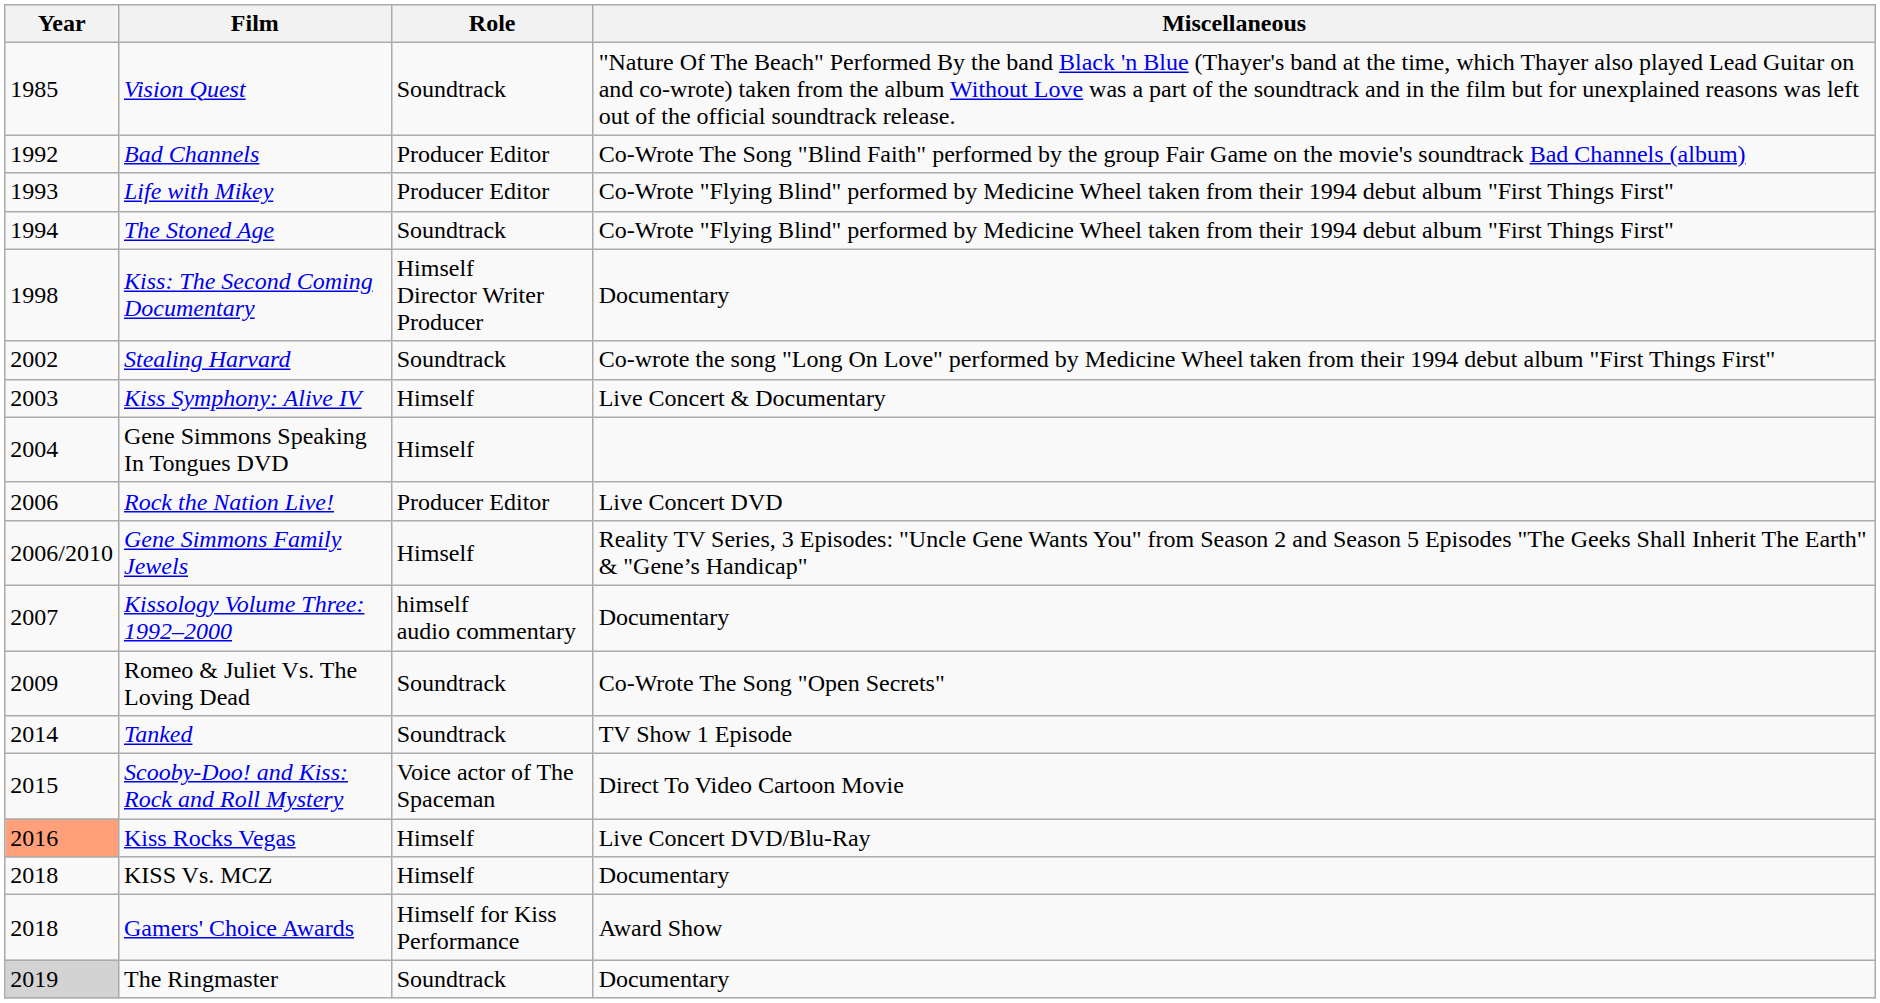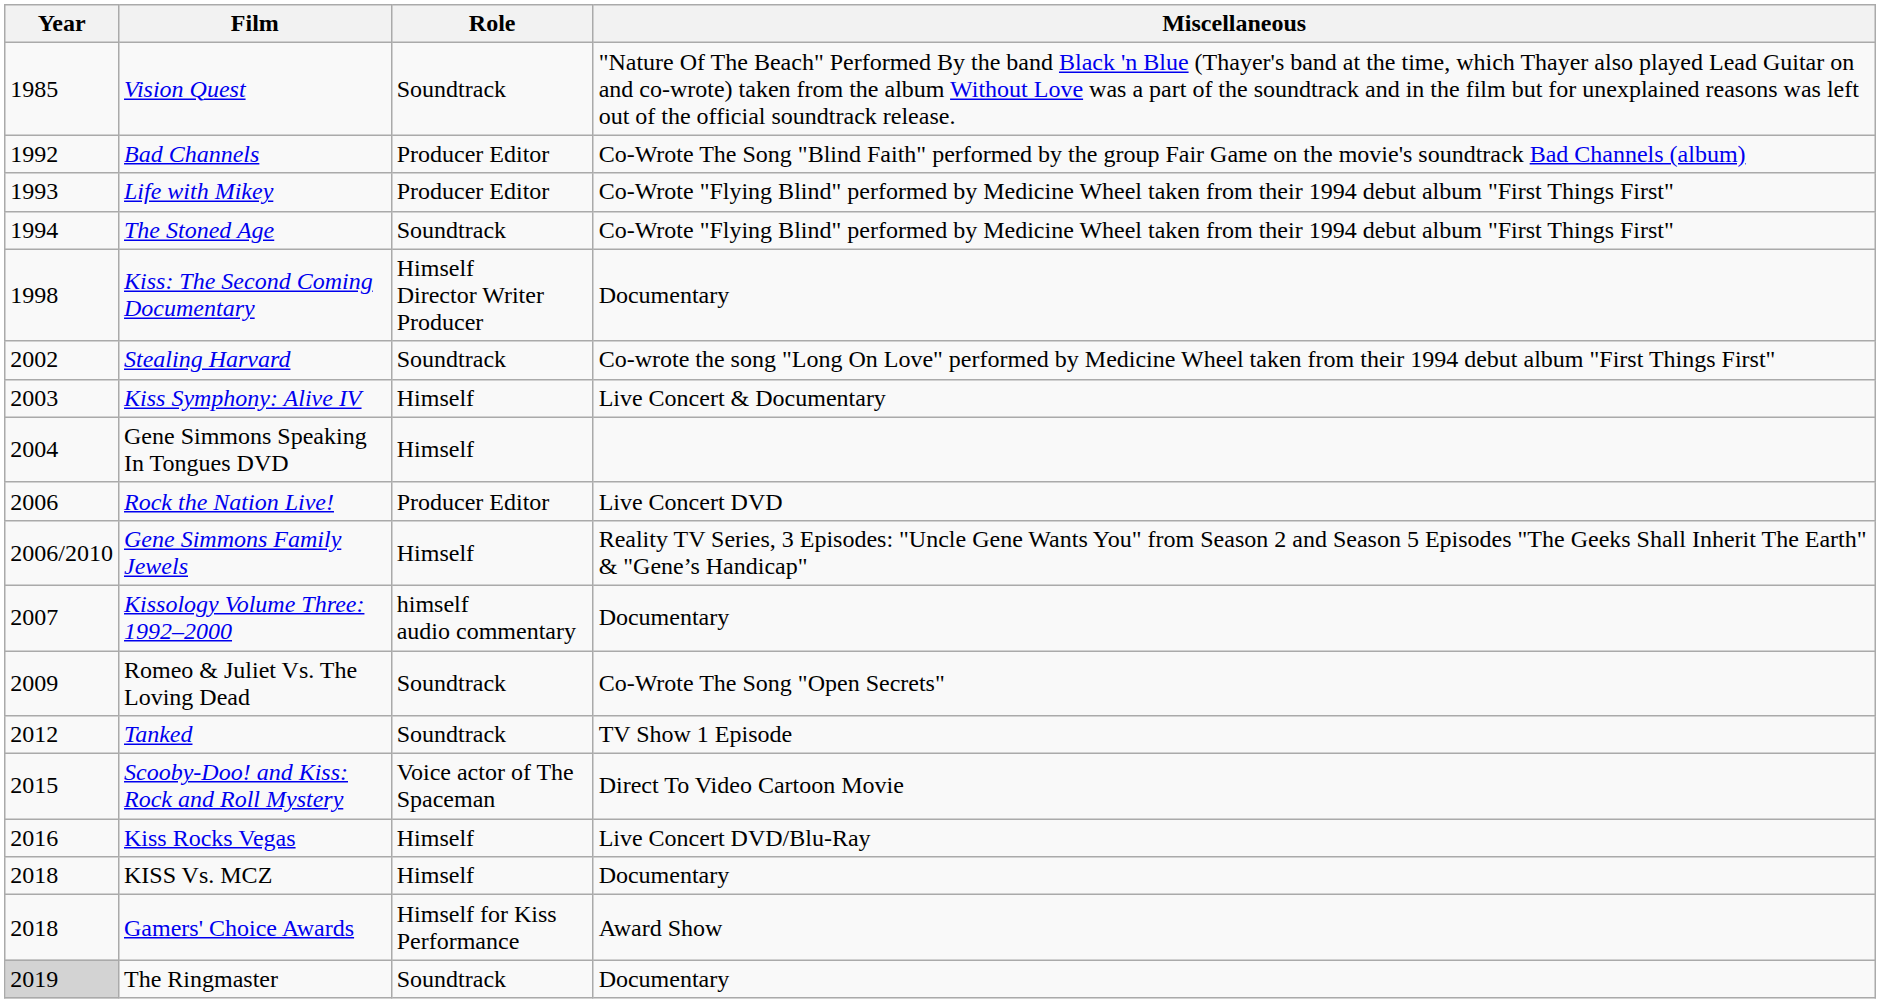(34, 734) 2014 -> (34, 734) 2012
(34, 837) lightsalmon background -> (34, 837) no background
